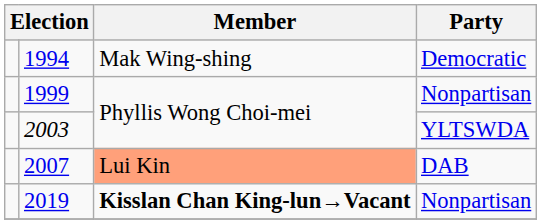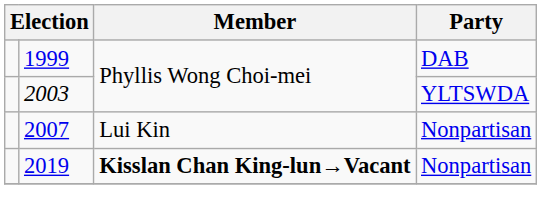- row: (47, 58)
(476, 93) Nonpartisan -> (445, 58) DAB
(135, 165) lightsalmon background -> (135, 129) no background
(445, 165) DAB -> (476, 129) Nonpartisan
